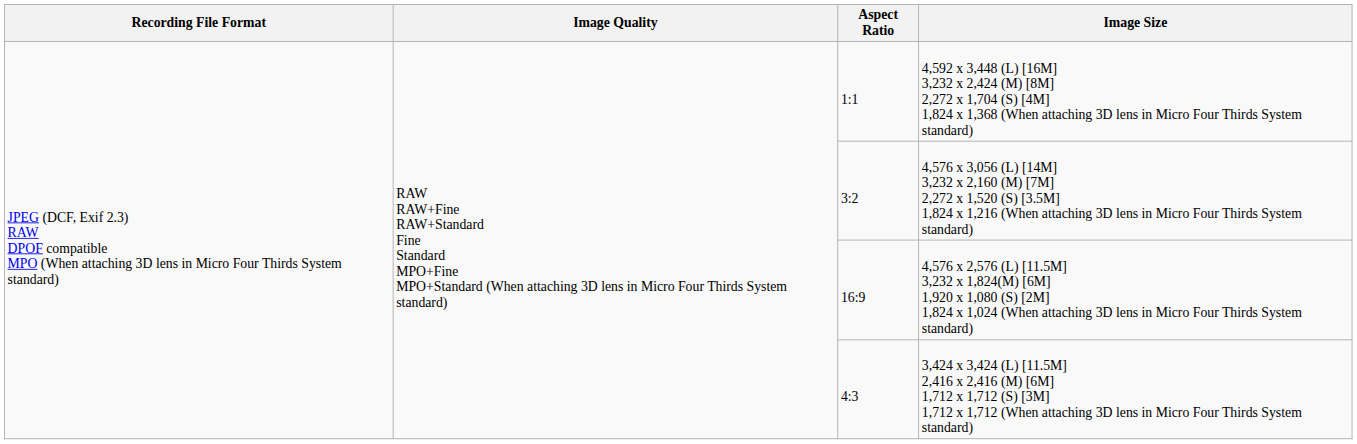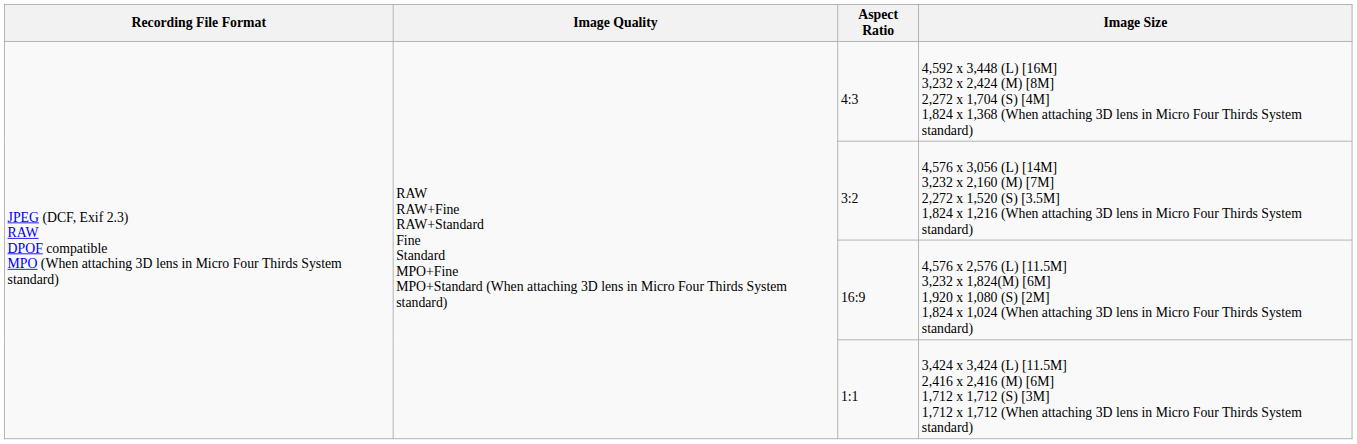(850, 99) 1:1 -> (850, 99) 4:3
(850, 396) 4:3 -> (850, 396) 1:1
